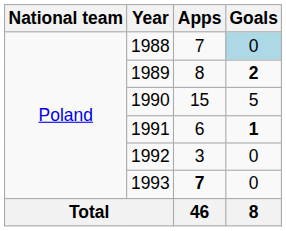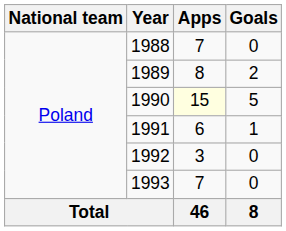(254, 45) lightblue background -> (254, 45) no background
(254, 73) bold -> (254, 73) normal
(200, 101) no background -> (200, 101) lightyellow background
(254, 128) bold -> (254, 128) normal
(200, 184) bold -> (200, 184) normal
